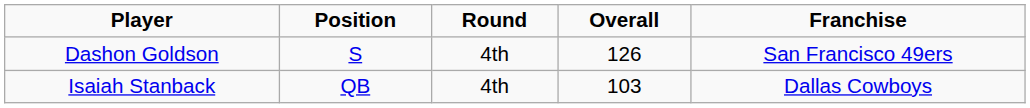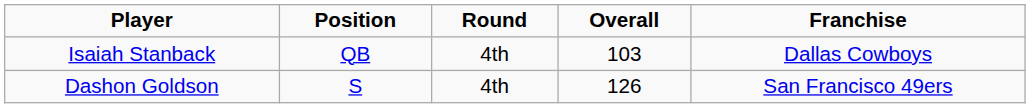rows swapped: (142, 86) <-> (142, 53)
